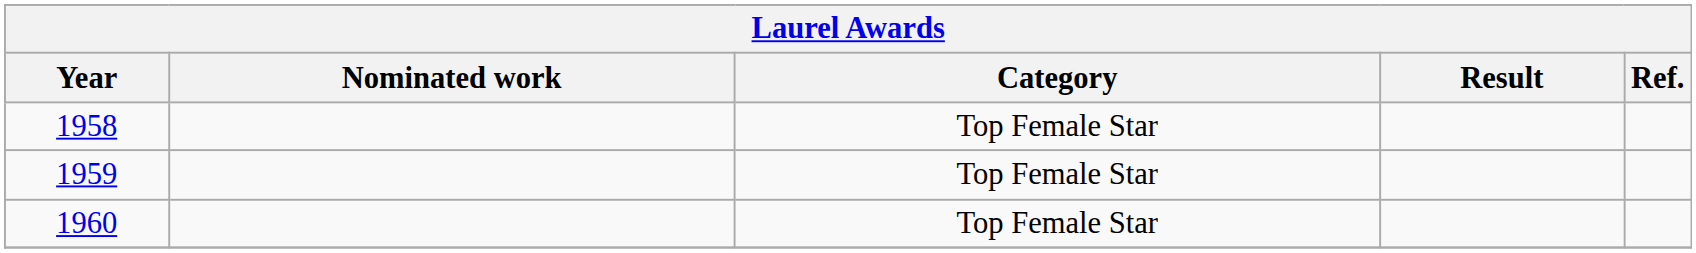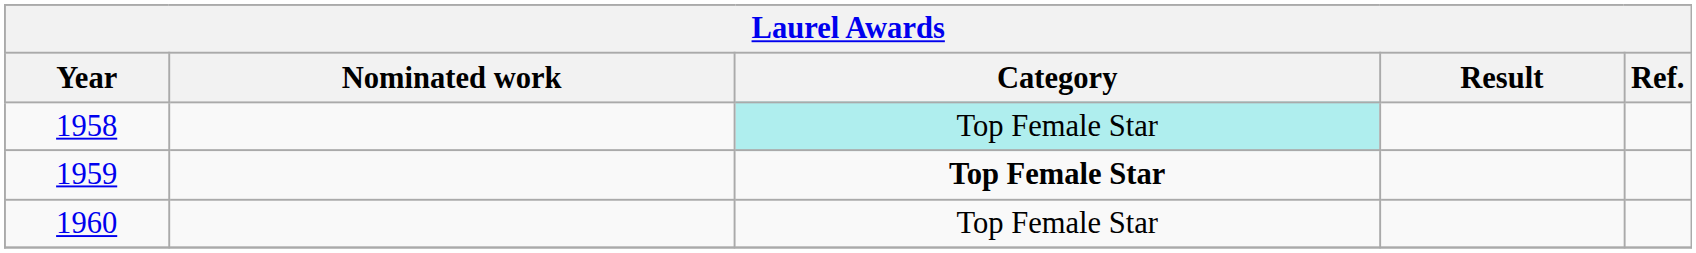(1057, 125) no background -> (1057, 125) paleturquoise background
(1057, 174) normal -> (1057, 174) bold
